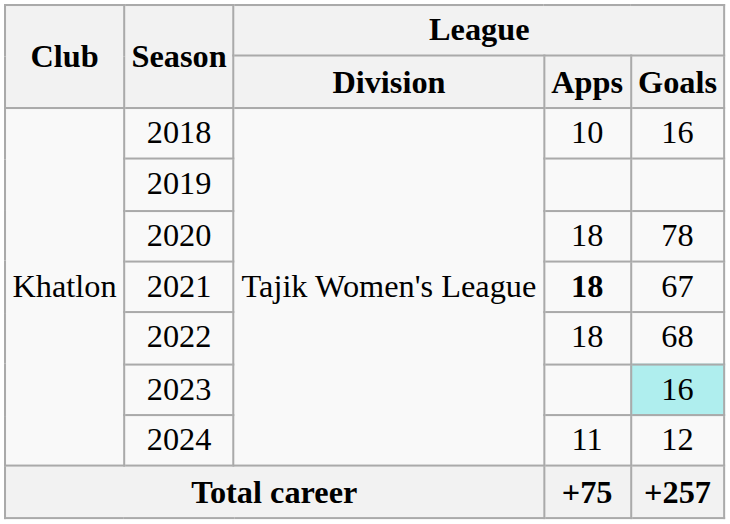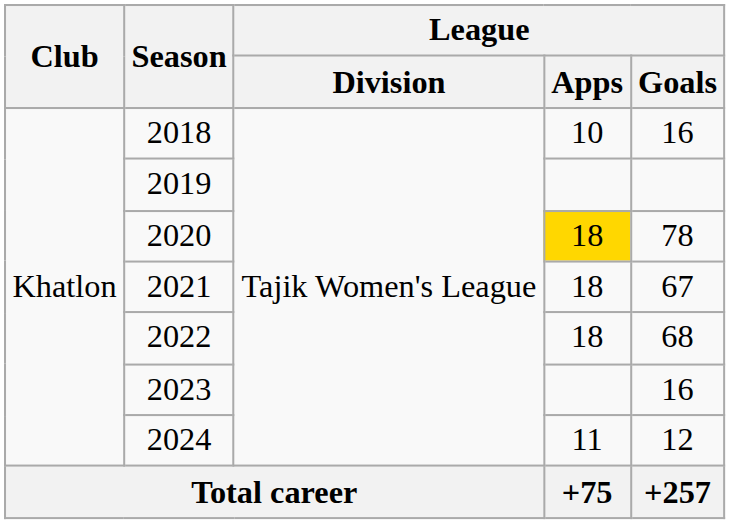(587, 235) no background -> (587, 235) gold background
(587, 286) bold -> (587, 286) normal
(678, 388) paleturquoise background -> (678, 388) no background
